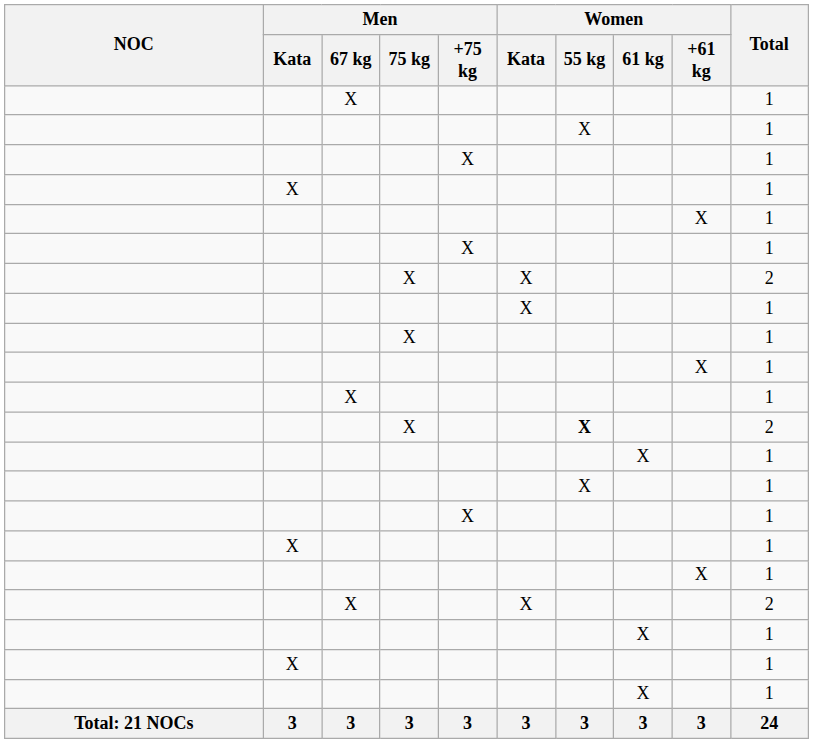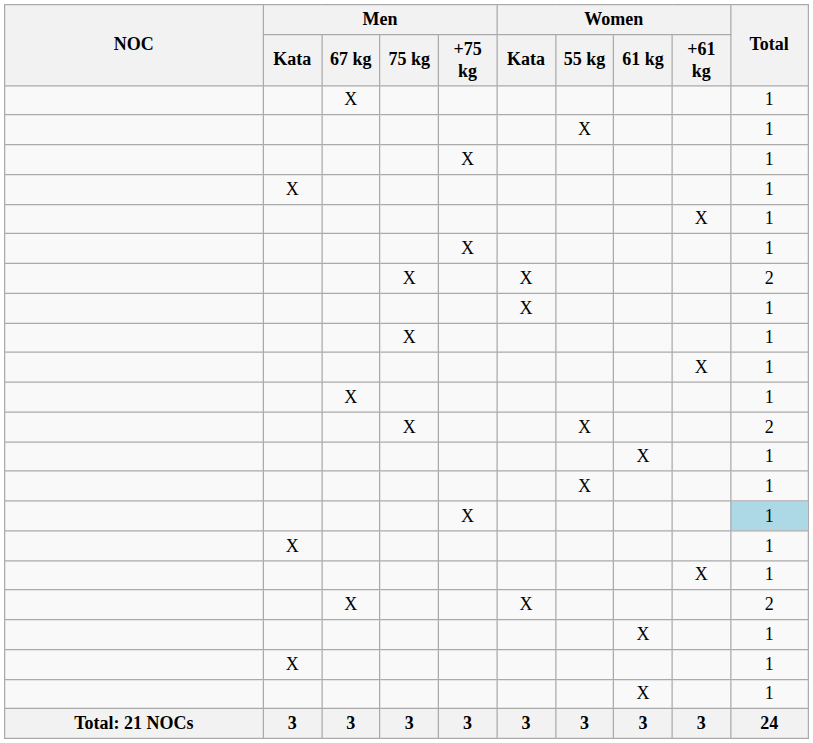(584, 426) bold -> (584, 426) normal
(769, 515) no background -> (769, 515) lightblue background
